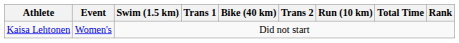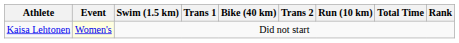(93, 29) no background -> (93, 29) lightyellow background
